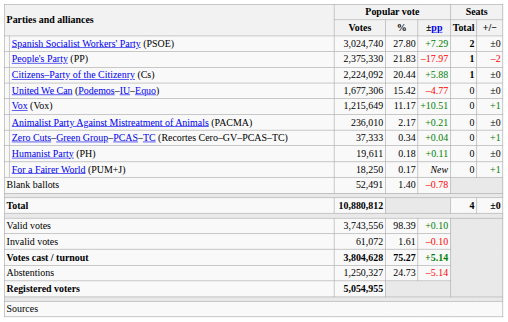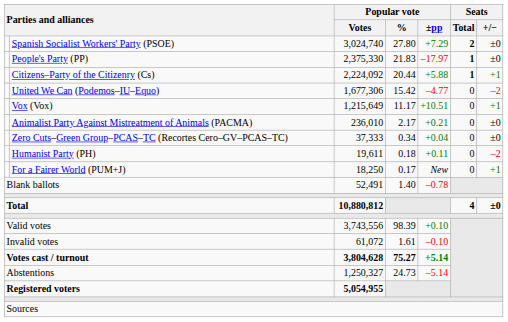(496, 59) –2 -> (495, 59) ±0
(495, 75) ±0 -> (495, 75) +1
(495, 91) ±0 -> (496, 91) –2
(495, 138) +1 -> (495, 138) ±0
(495, 153) ±0 -> (496, 153) –2
